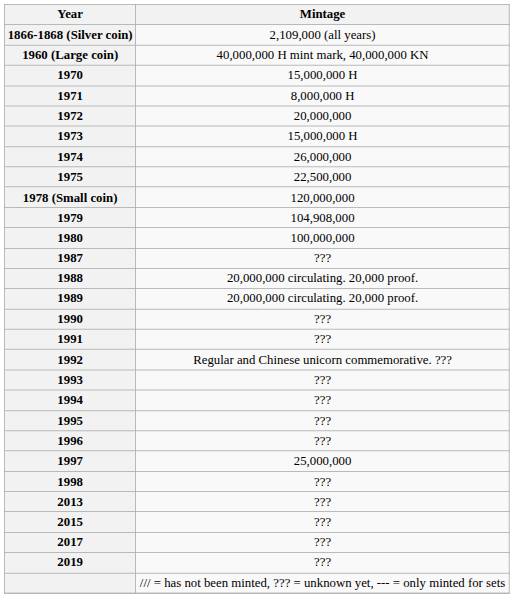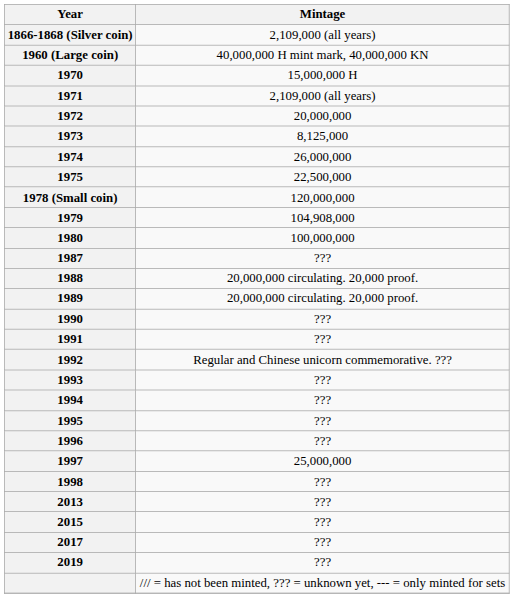(323, 95) 8,000,000 H -> (323, 95) 2,109,000 (all years)
(323, 136) 15,000,000 H -> (323, 136) 8,125,000
